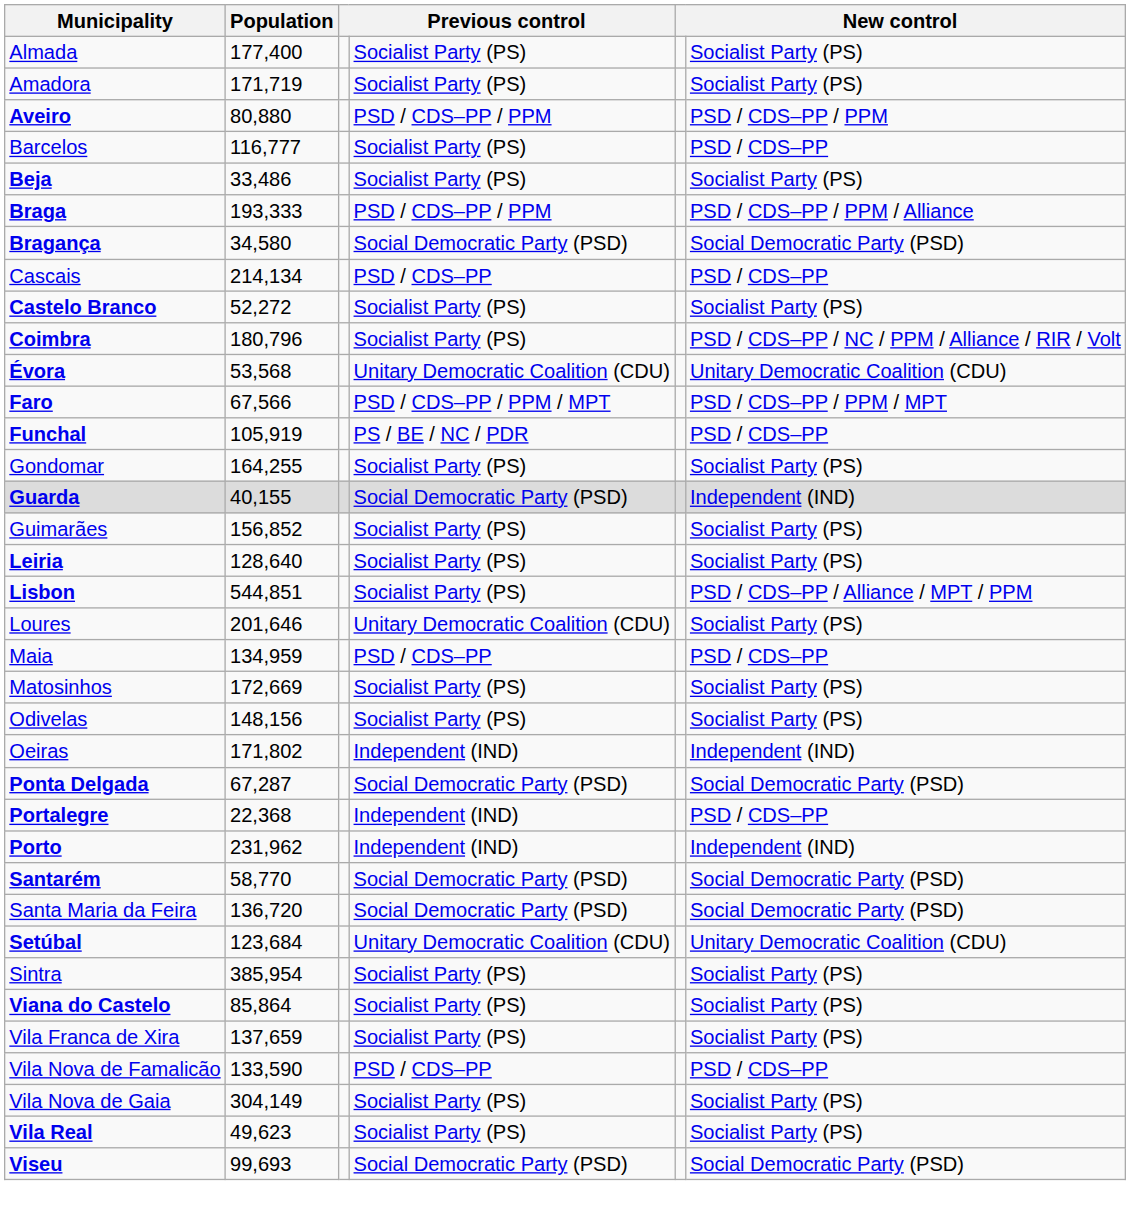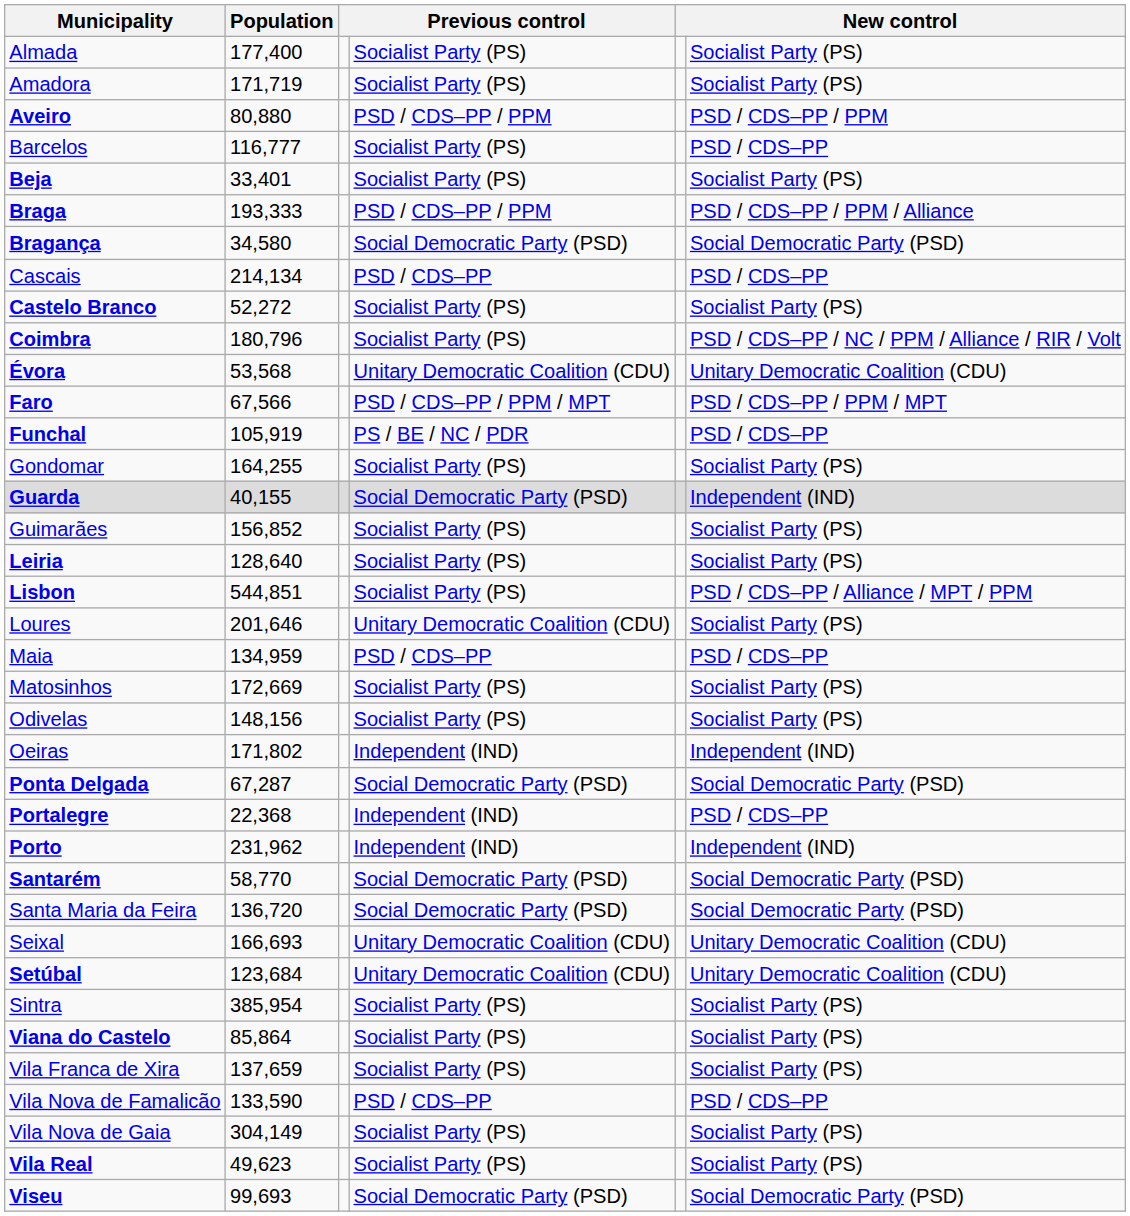(261, 180) 33,486 -> (261, 180) 33,401
+ row: (37, 942)
